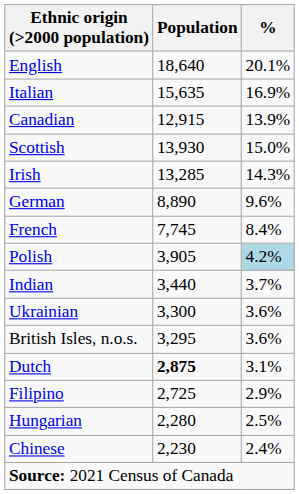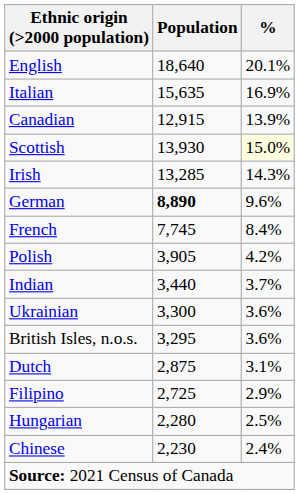(268, 147) no background -> (268, 147) lightyellow background
(176, 202) normal -> (176, 202) bold
(264, 256) lightblue background -> (264, 256) no background
(176, 366) bold -> (176, 366) normal
